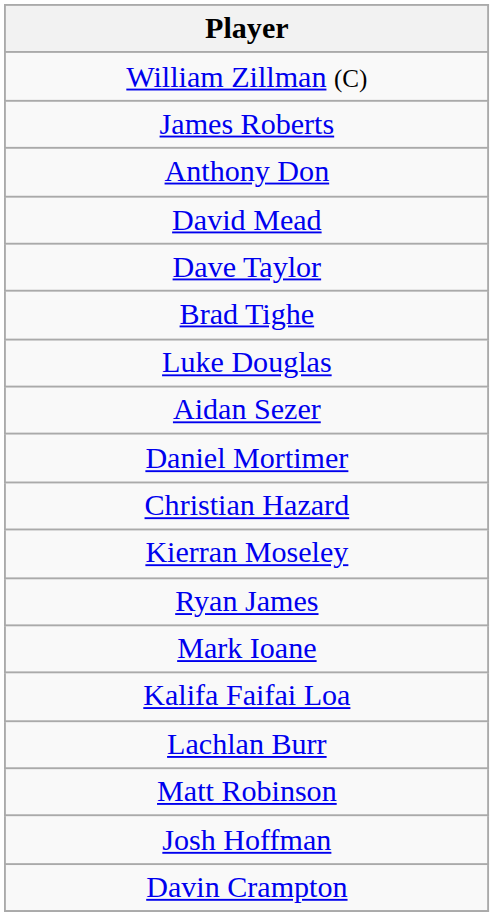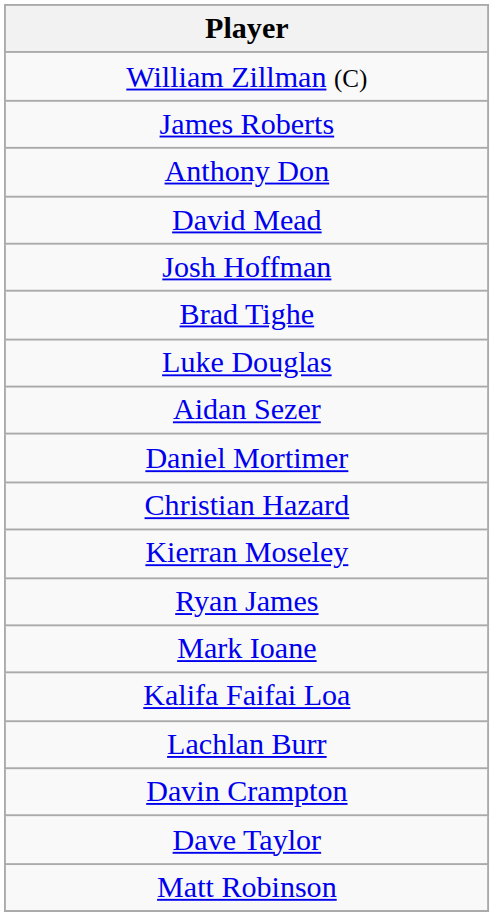(247, 266) Dave Taylor -> (247, 266) Josh Hoffman
(247, 791) Matt Robinson -> (247, 791) Davin Crampton
(247, 839) Josh Hoffman -> (247, 839) Dave Taylor
(247, 887) Davin Crampton -> (247, 887) Matt Robinson
